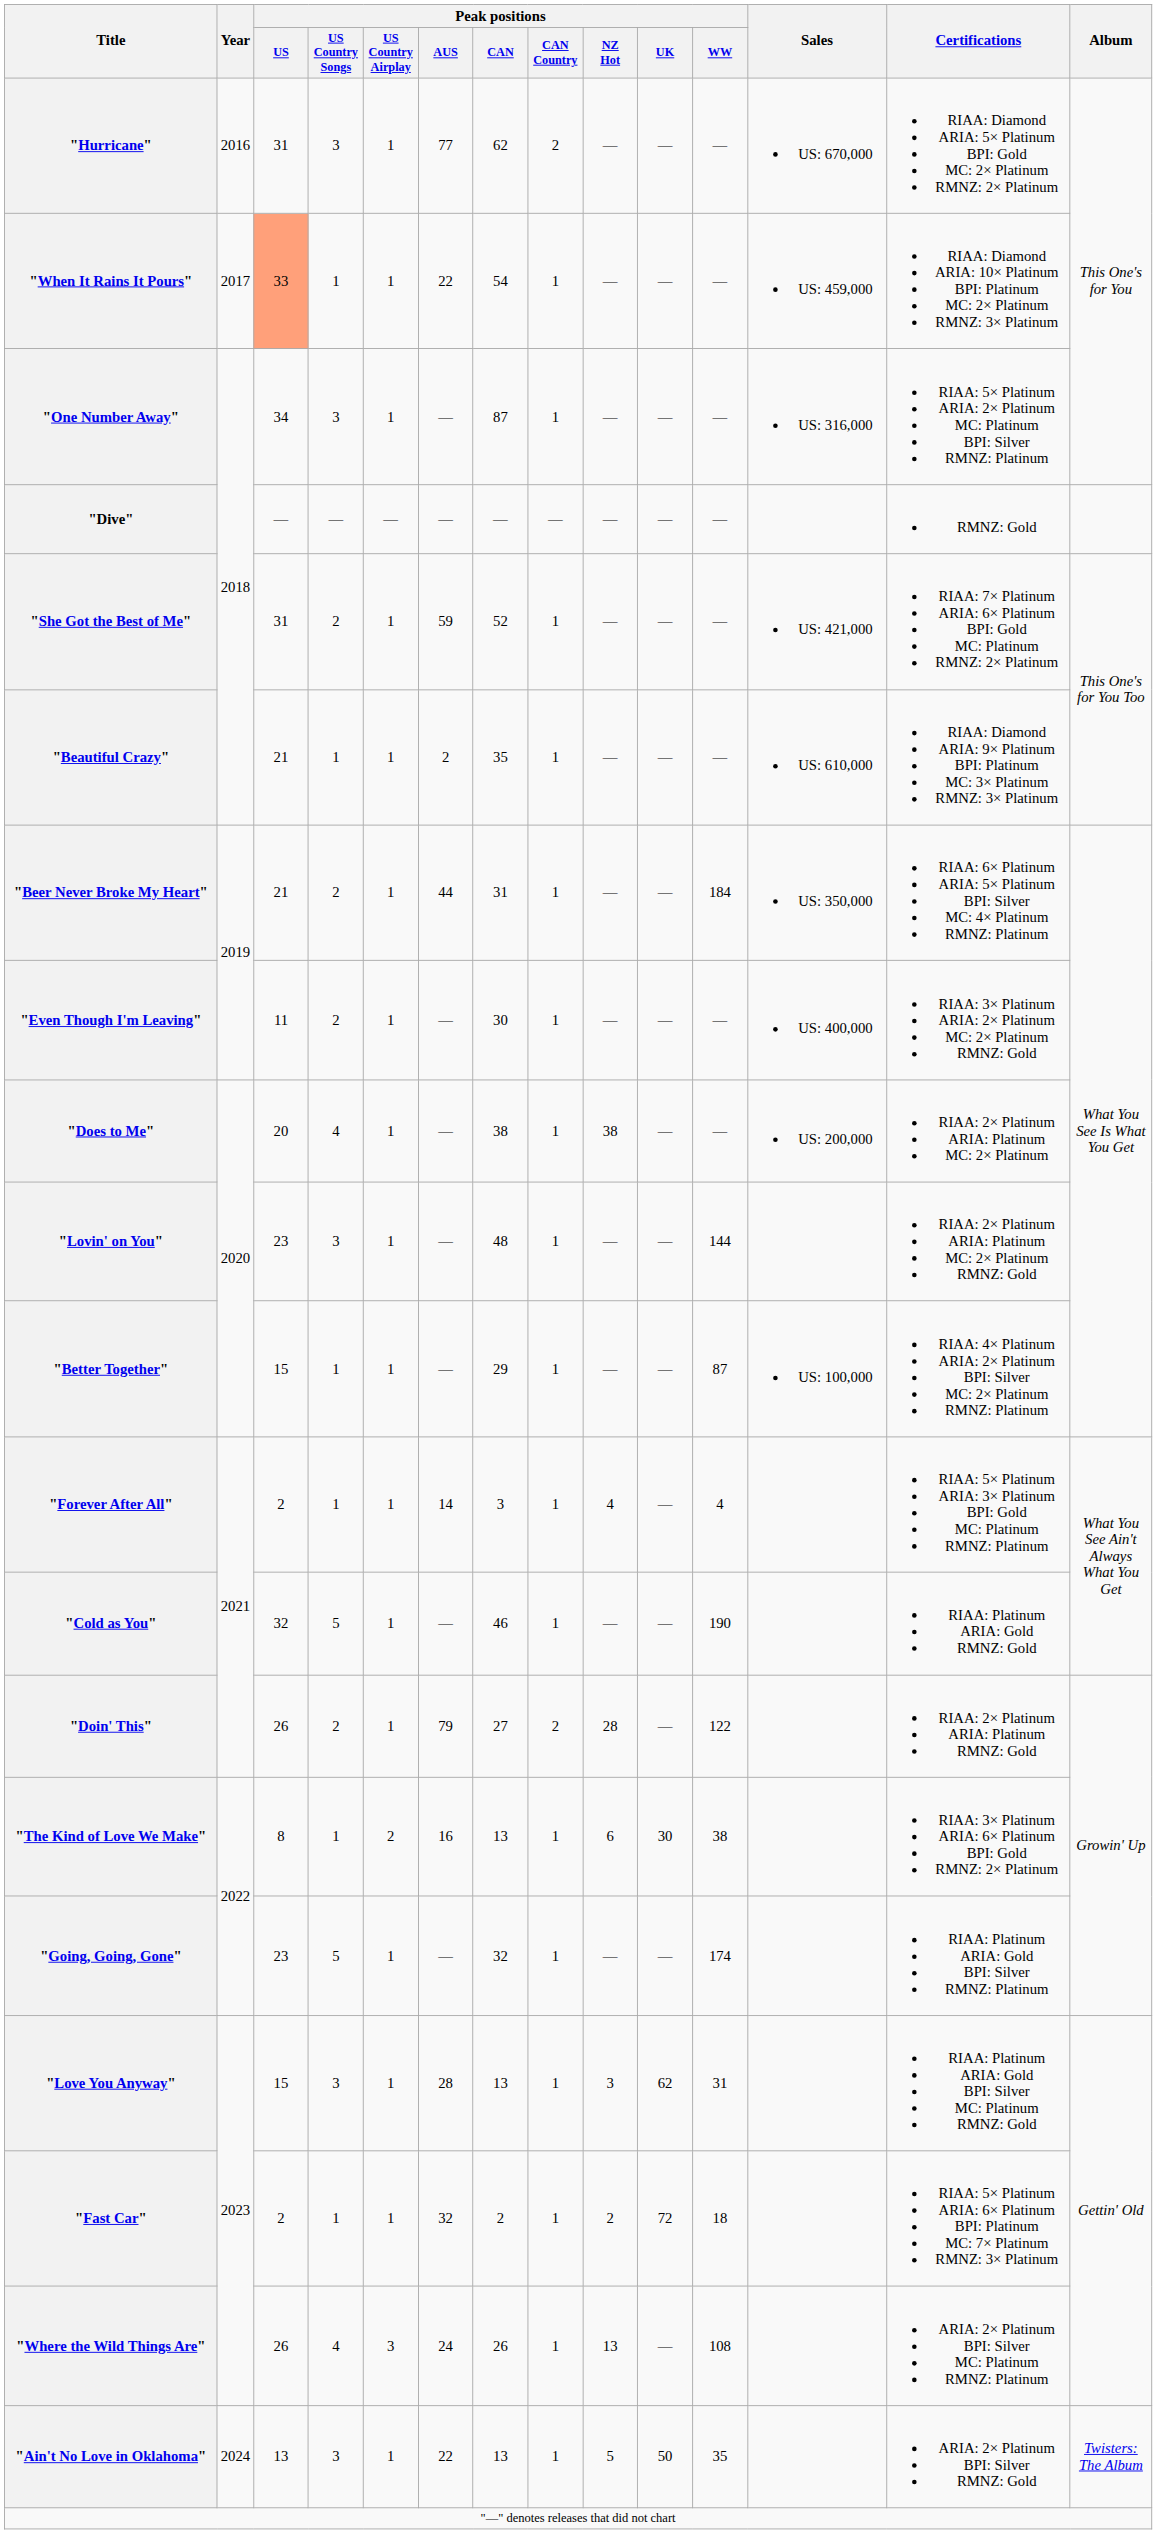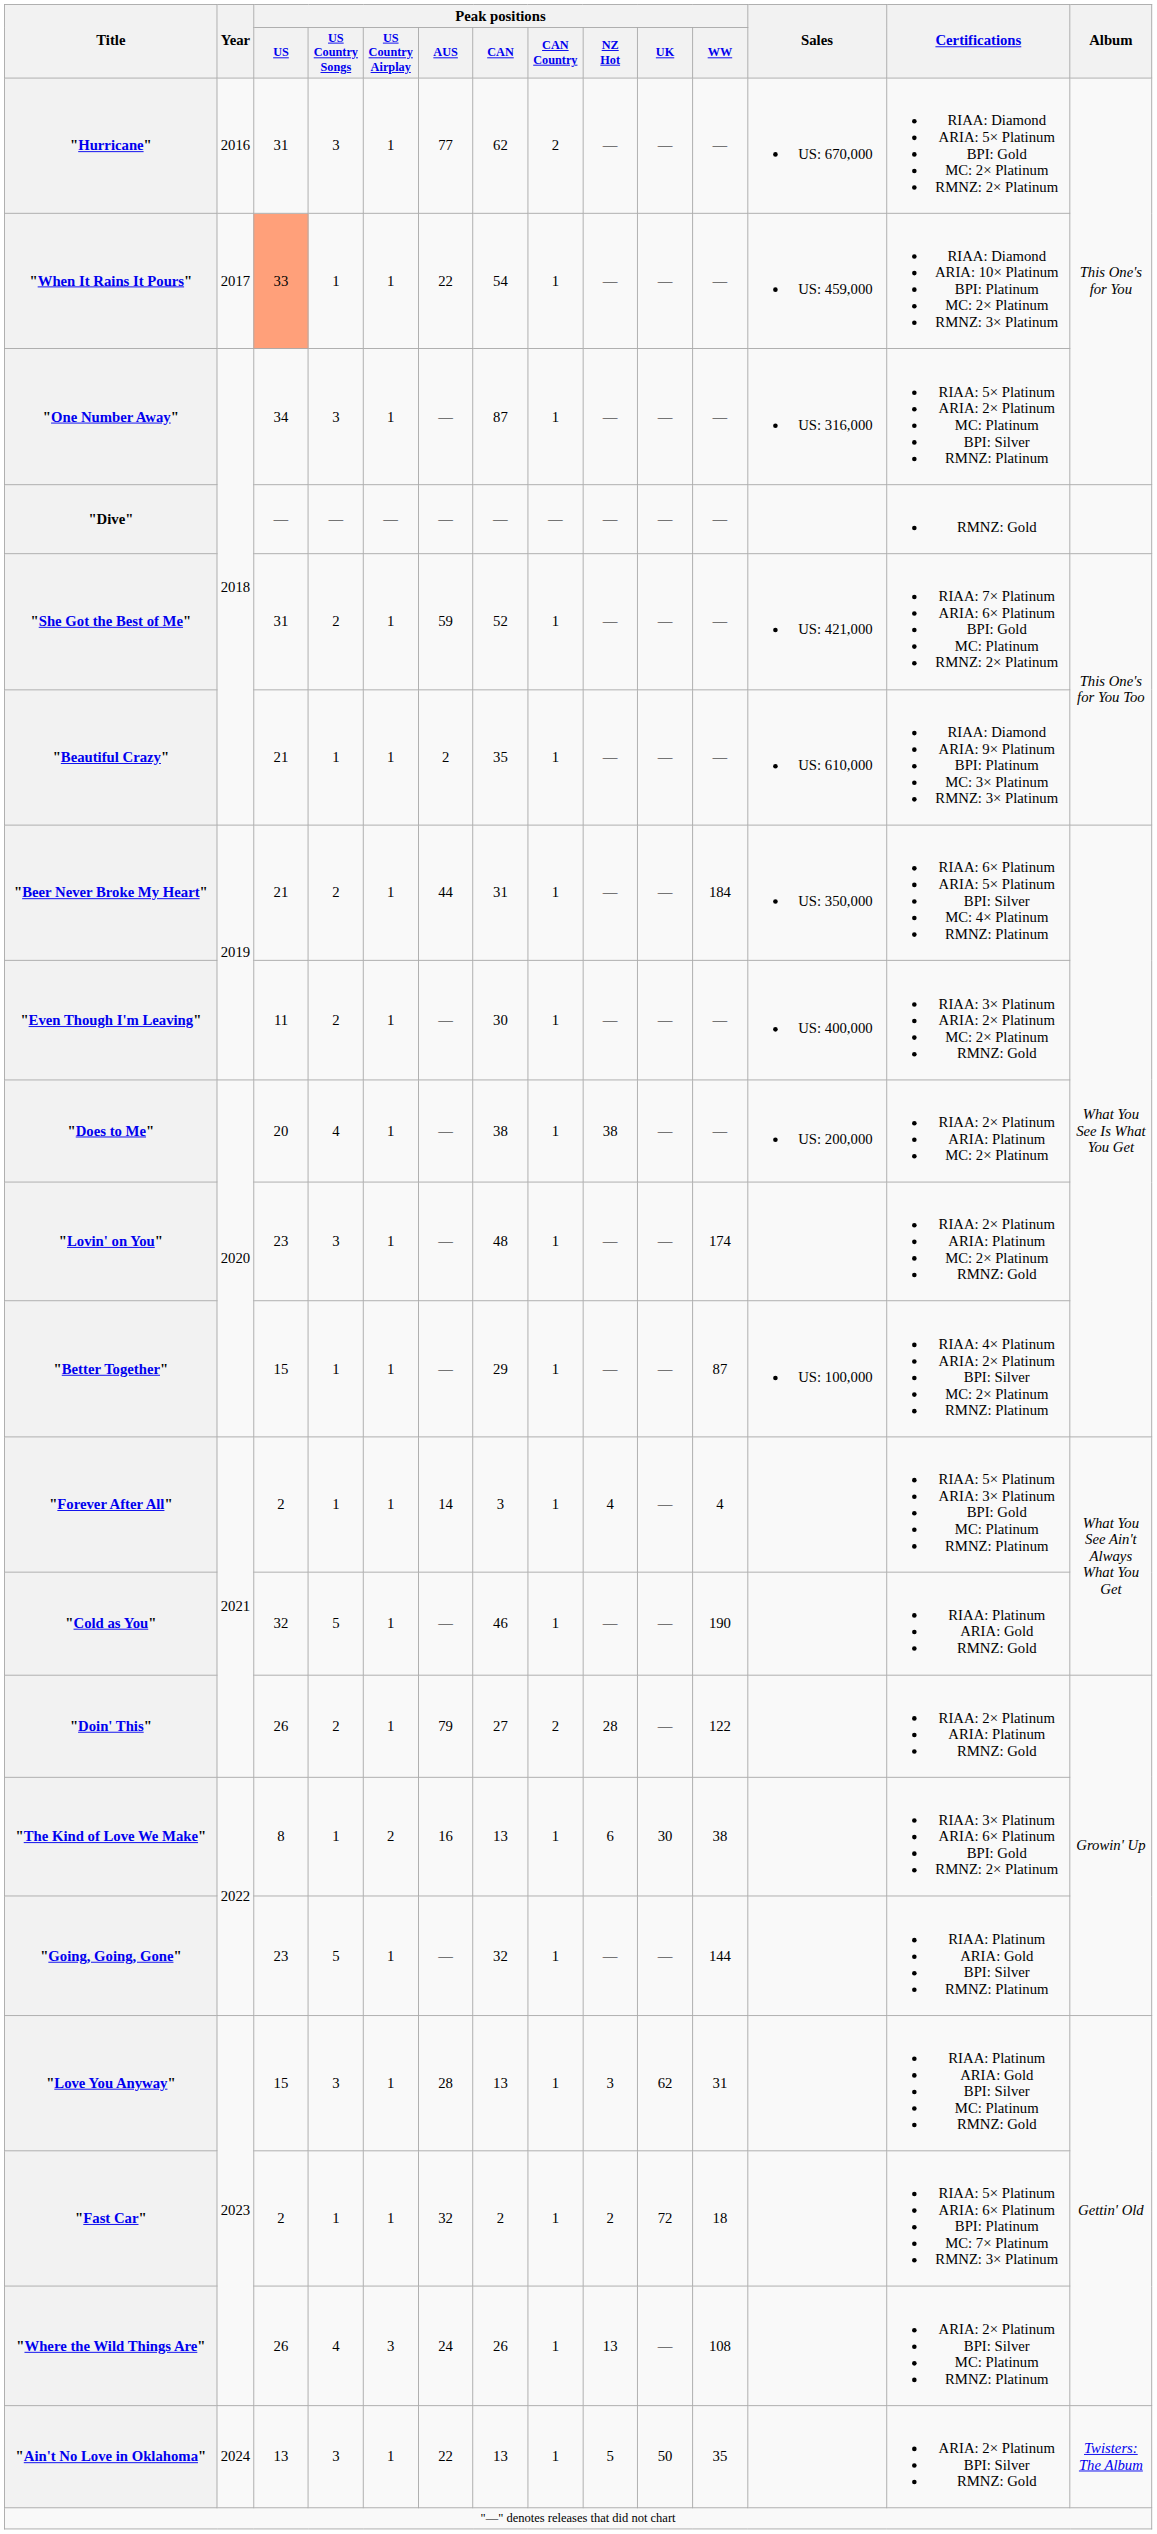(720, 1241) 144 -> (720, 1241) 174
(720, 1955) 174 -> (720, 1955) 144
